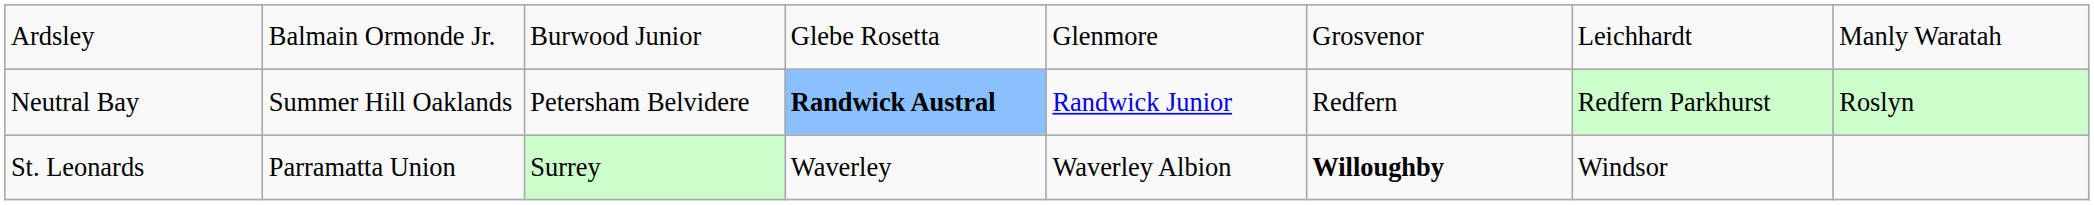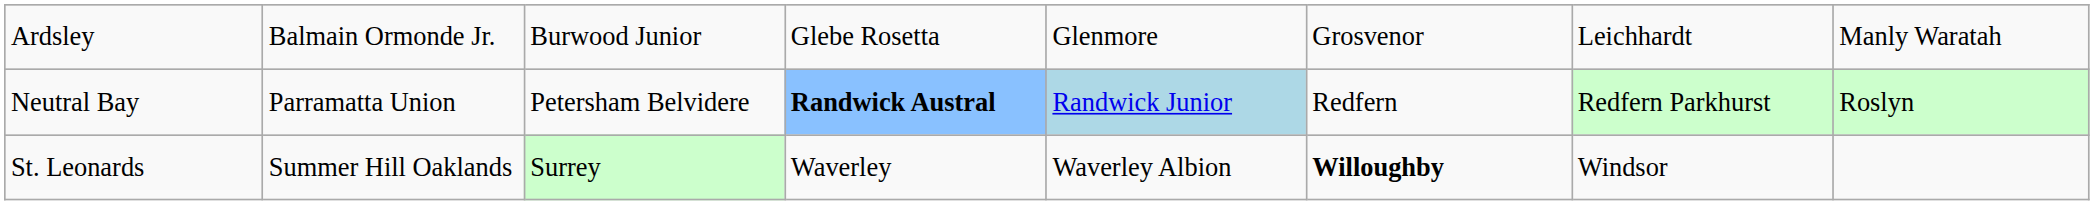(391, 101) Summer Hill Oaklands -> (362, 101) Parramatta Union
(1142, 101) no background -> (1142, 101) lightblue background
(362, 166) Parramatta Union -> (391, 166) Summer Hill Oaklands
